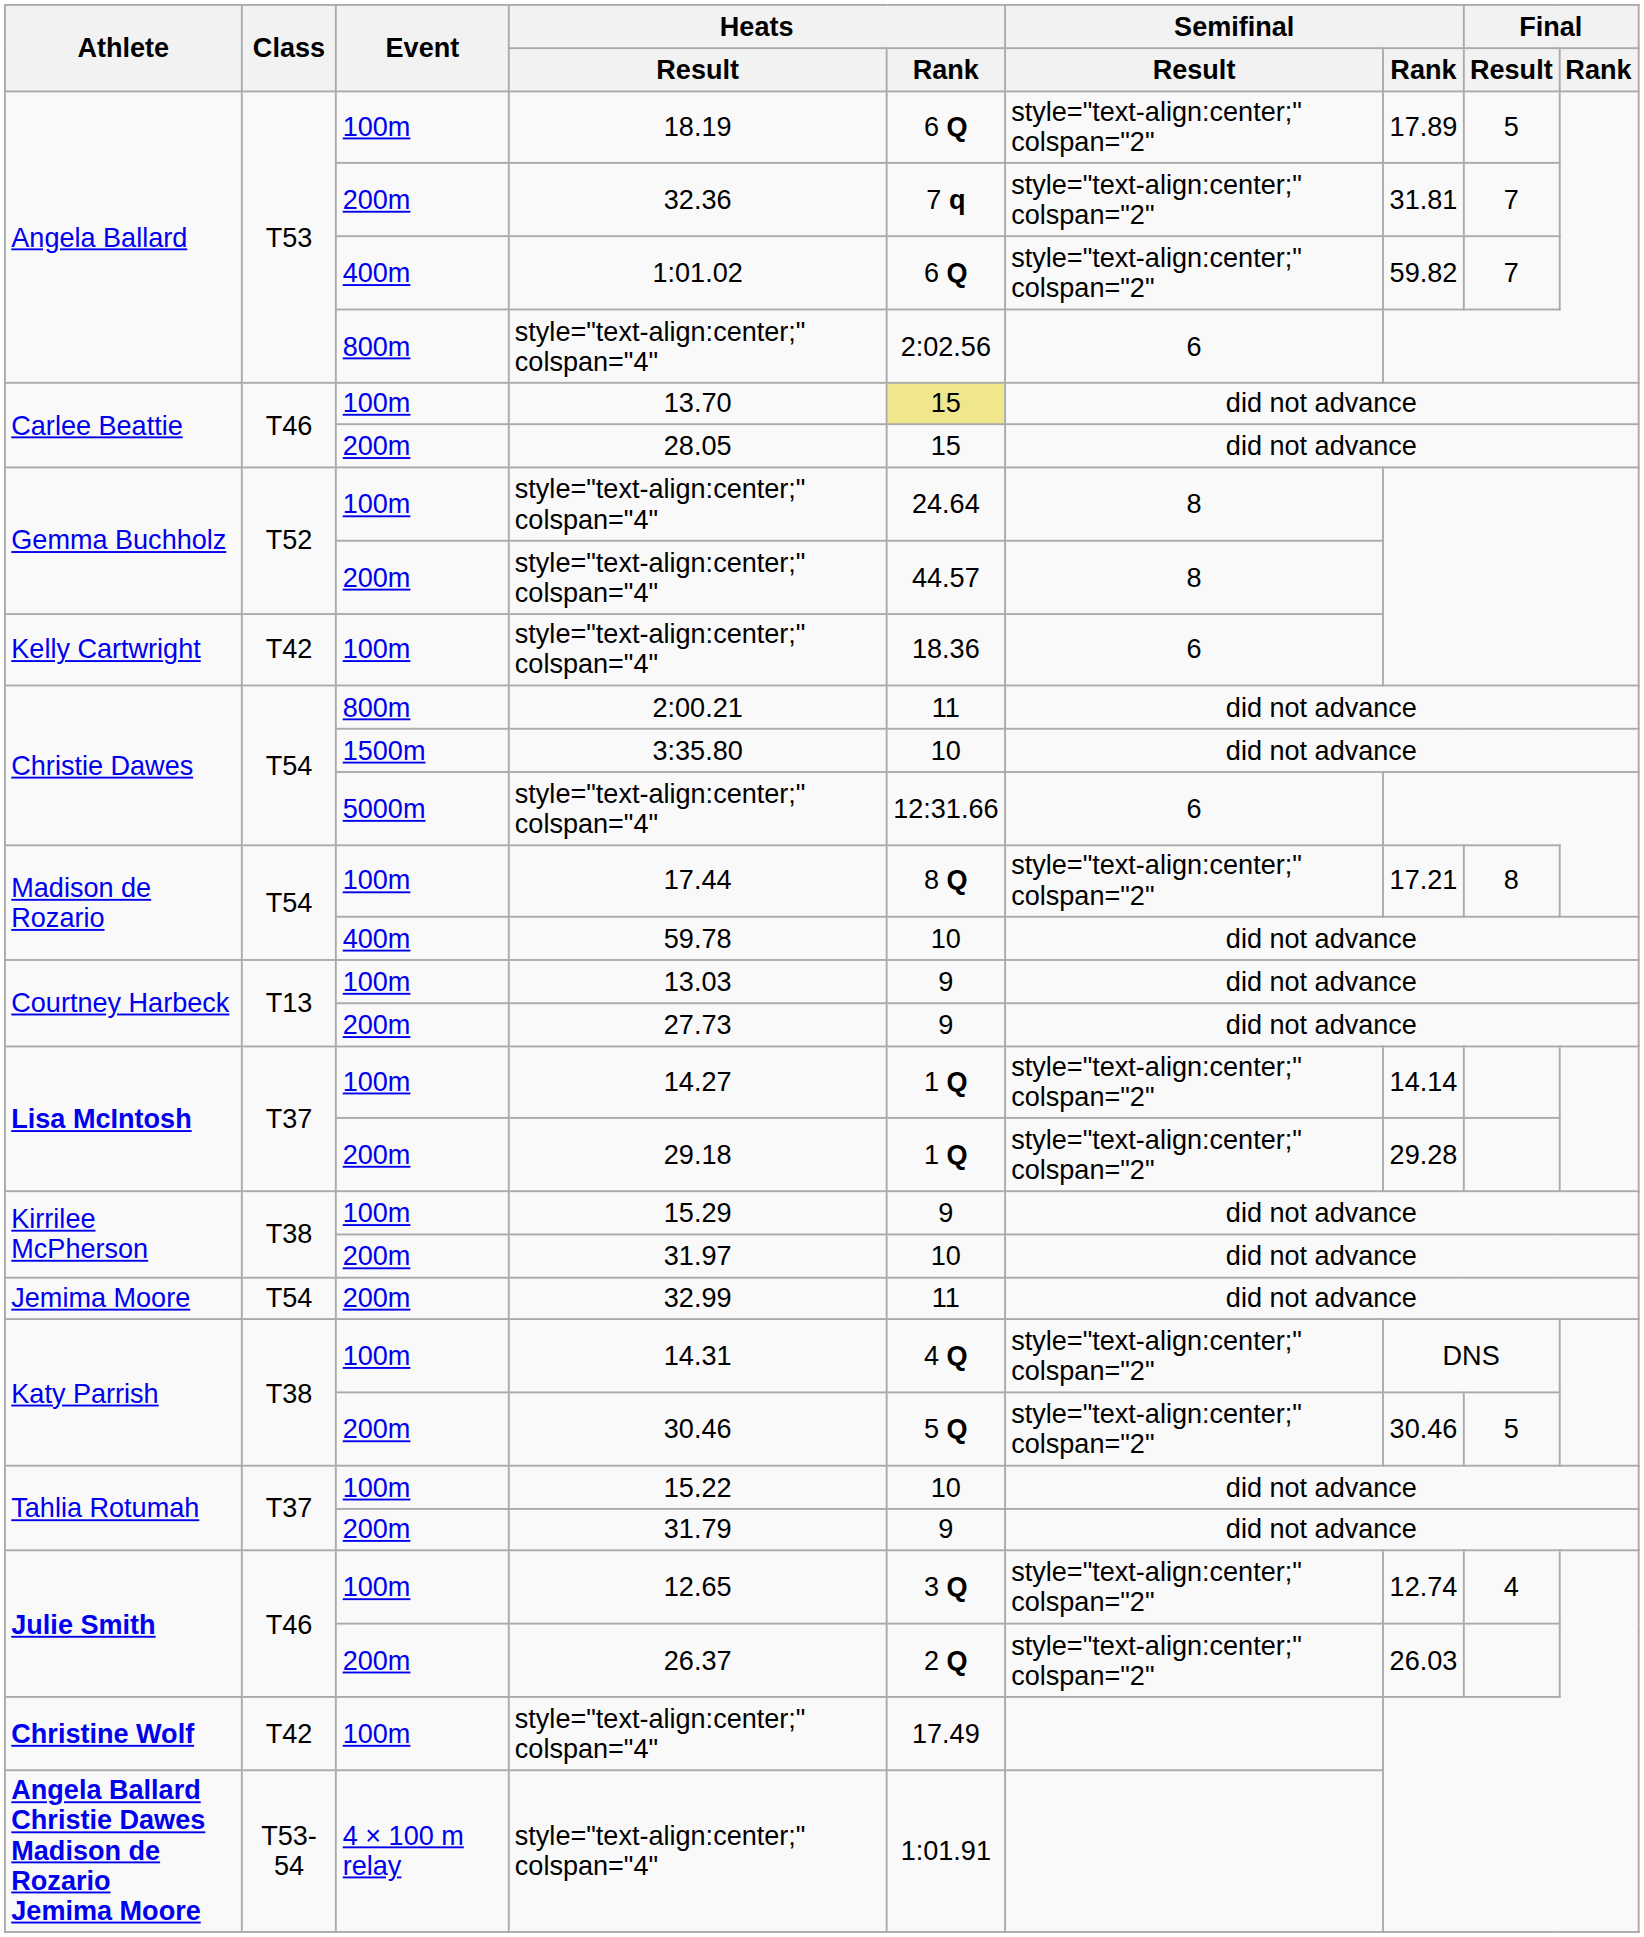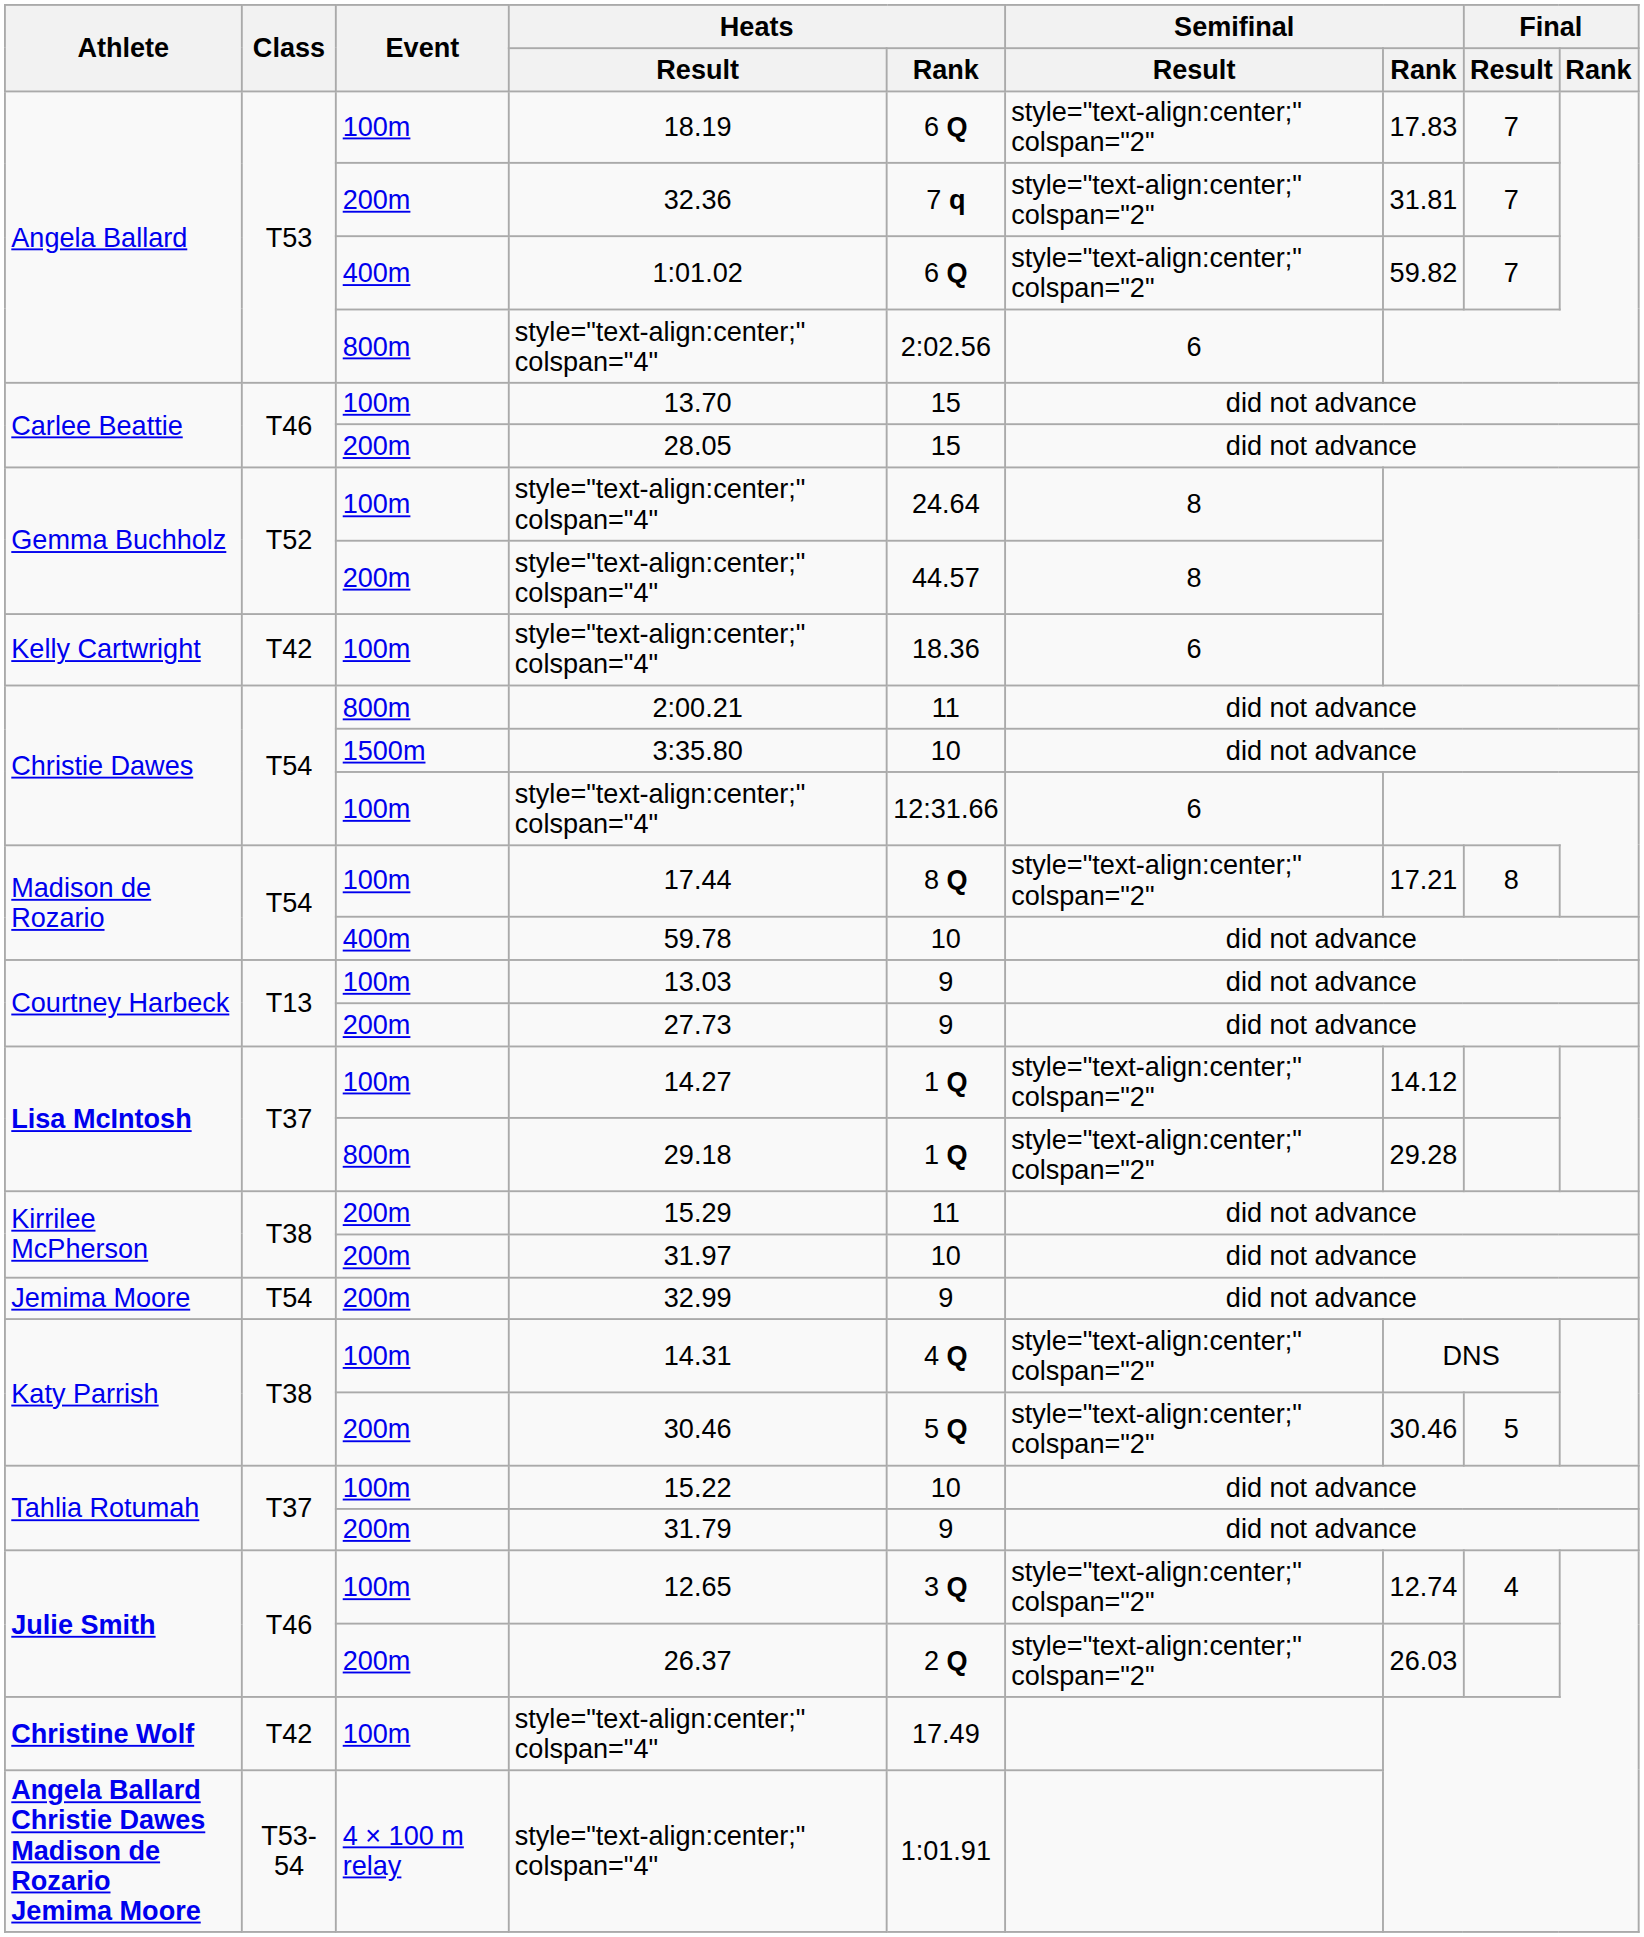(1423, 127) 17.89 -> (1423, 127) 17.83
(1511, 127) 5 -> (1511, 127) 7
(946, 404) khaki background -> (946, 404) no background
(384, 808) 5000m -> (377, 808) 100m
(1423, 1082) 14.14 -> (1423, 1082) 14.12
(377, 1155) 200m -> (377, 1155) 800m
(377, 1213) 100m -> (377, 1213) 200m
(946, 1213) 9 -> (946, 1213) 11
(946, 1299) 11 -> (946, 1299) 9
